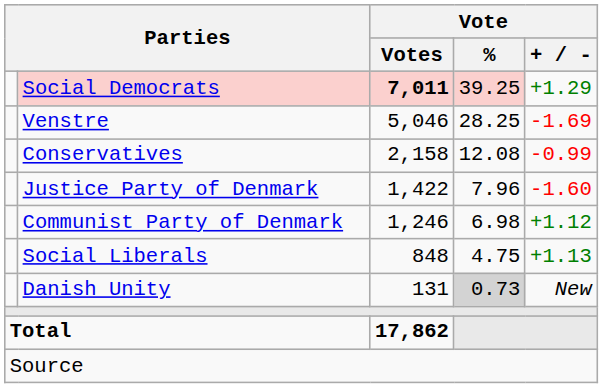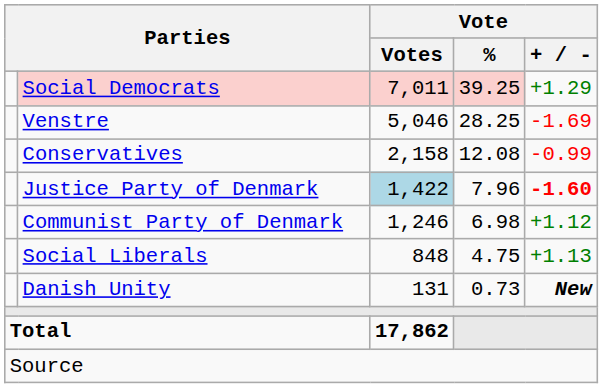(418, 88) bold -> (418, 88) normal
(418, 189) no background -> (418, 189) lightblue background
(561, 189) normal -> (561, 189) bold
(496, 289) lightgrey background -> (496, 289) no background
(573, 289) normal -> (573, 289) bold
